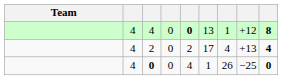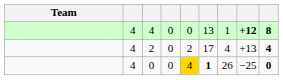(189, 30) bold -> (189, 30) normal
(248, 30) normal -> (248, 30) bold
(152, 65) bold -> (152, 65) normal
(189, 65) no background -> (189, 65) gold background
(208, 65) normal -> (208, 65) bold
